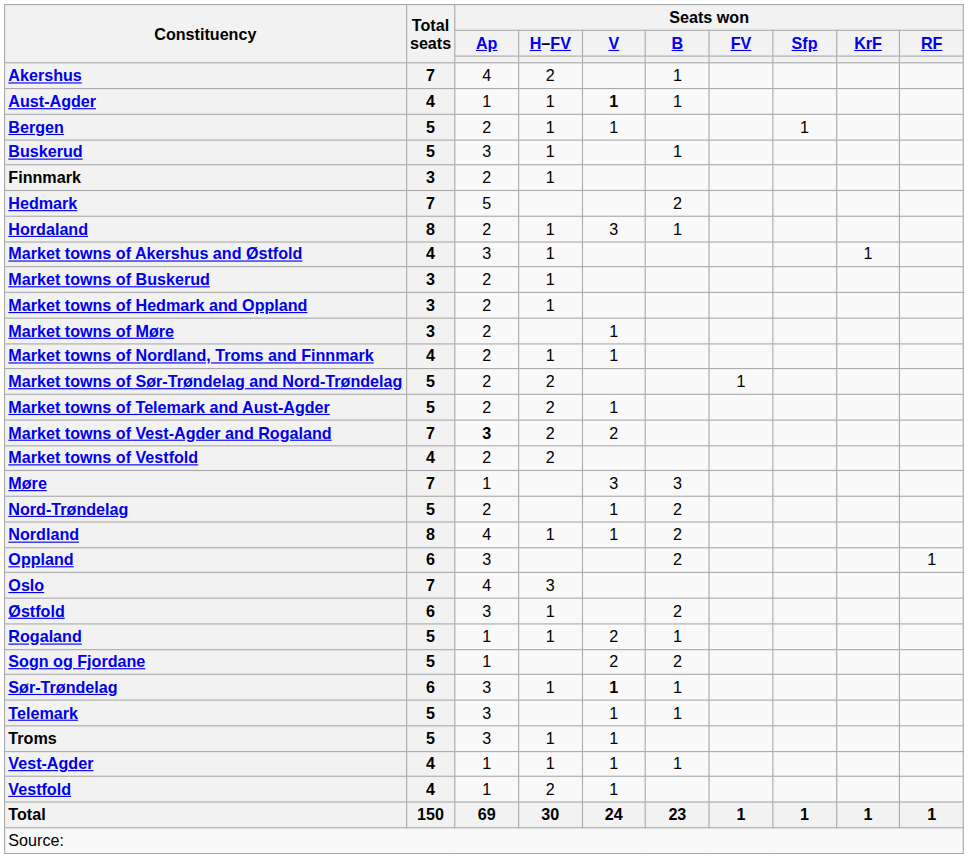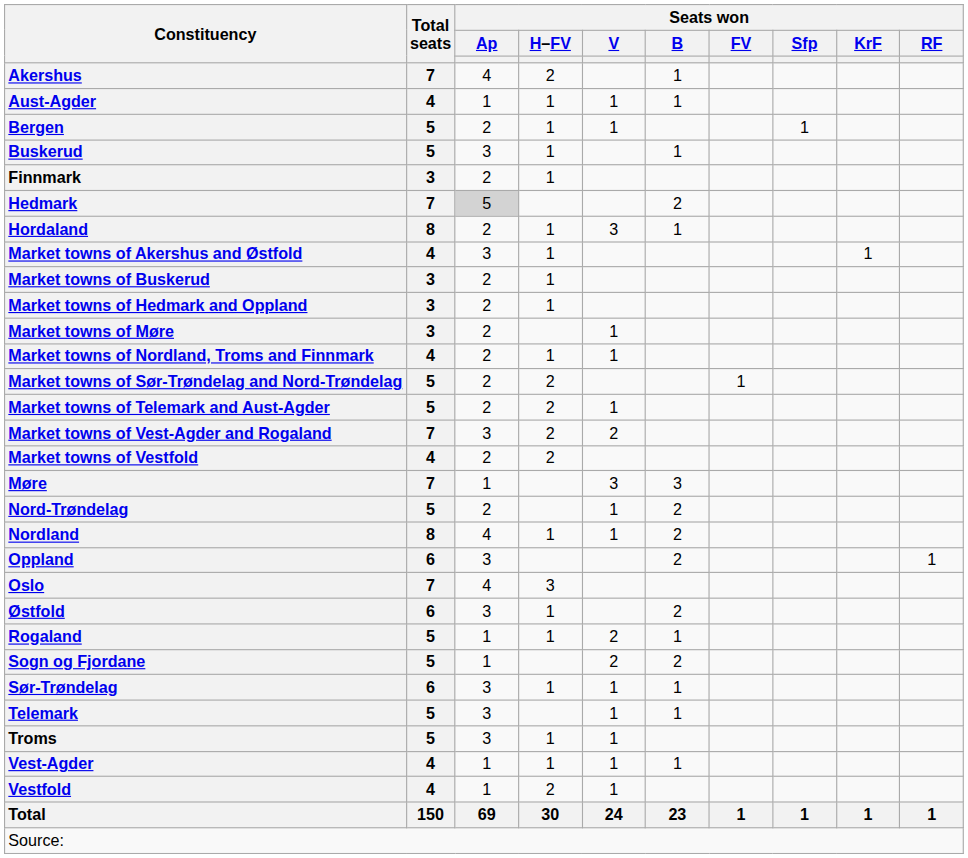(614, 102) bold -> (614, 102) normal
(487, 204) no background -> (487, 204) lightgrey background
(487, 433) bold -> (487, 433) normal
(614, 688) bold -> (614, 688) normal
